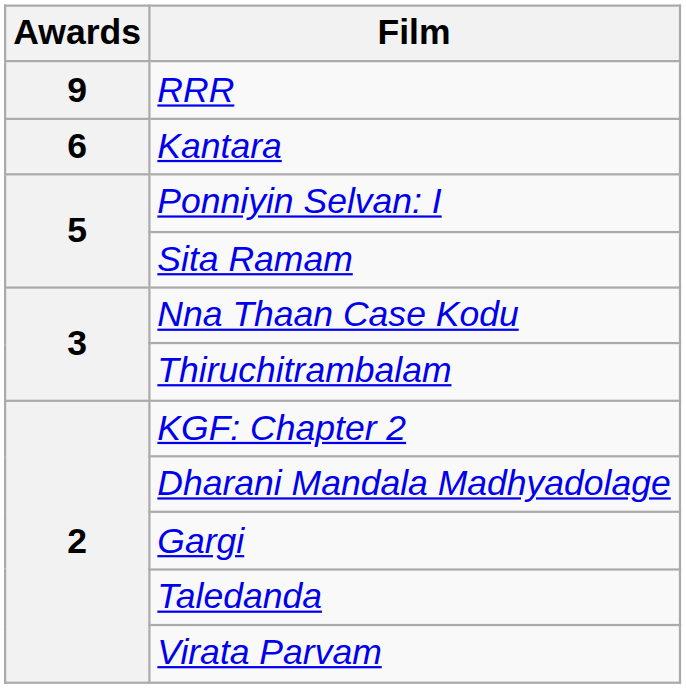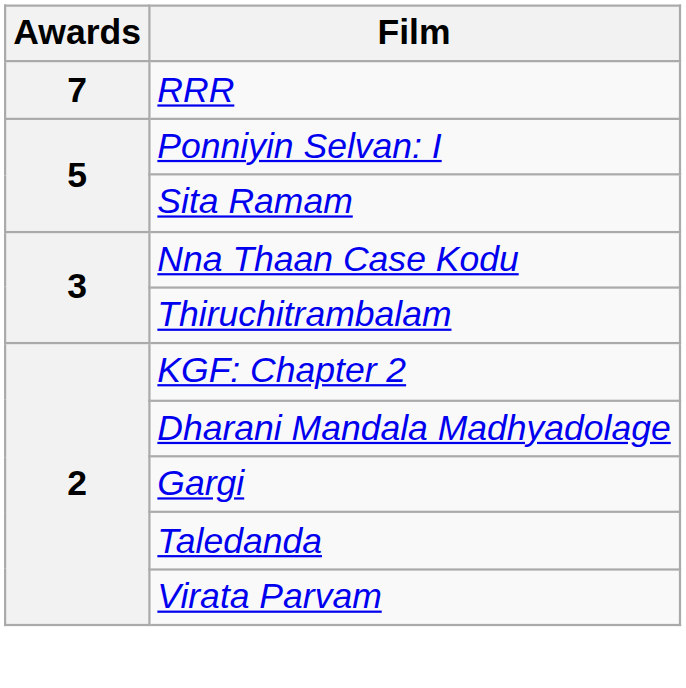(77, 89) 9 -> (77, 89) 7
- row: (220, 145)
